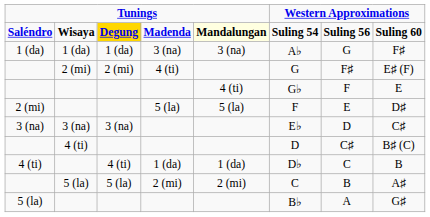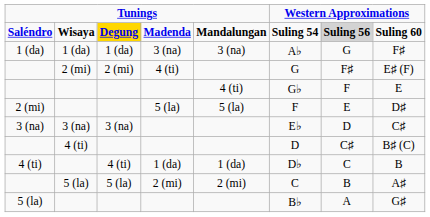(231, 32) lightyellow background -> (231, 32) no background
(347, 32) no background -> (347, 32) lightgrey background
